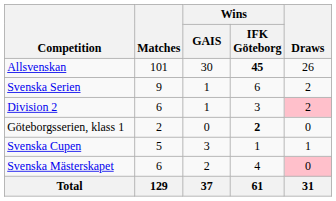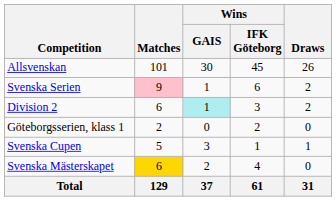(257, 68) bold -> (257, 68) normal
(159, 87) no background -> (159, 87) pink background
(207, 107) no background -> (207, 107) paleturquoise background
(308, 107) pink background -> (308, 107) no background
(257, 127) bold -> (257, 127) normal
(159, 166) no background -> (159, 166) gold background
(308, 166) pink background -> (308, 166) no background
